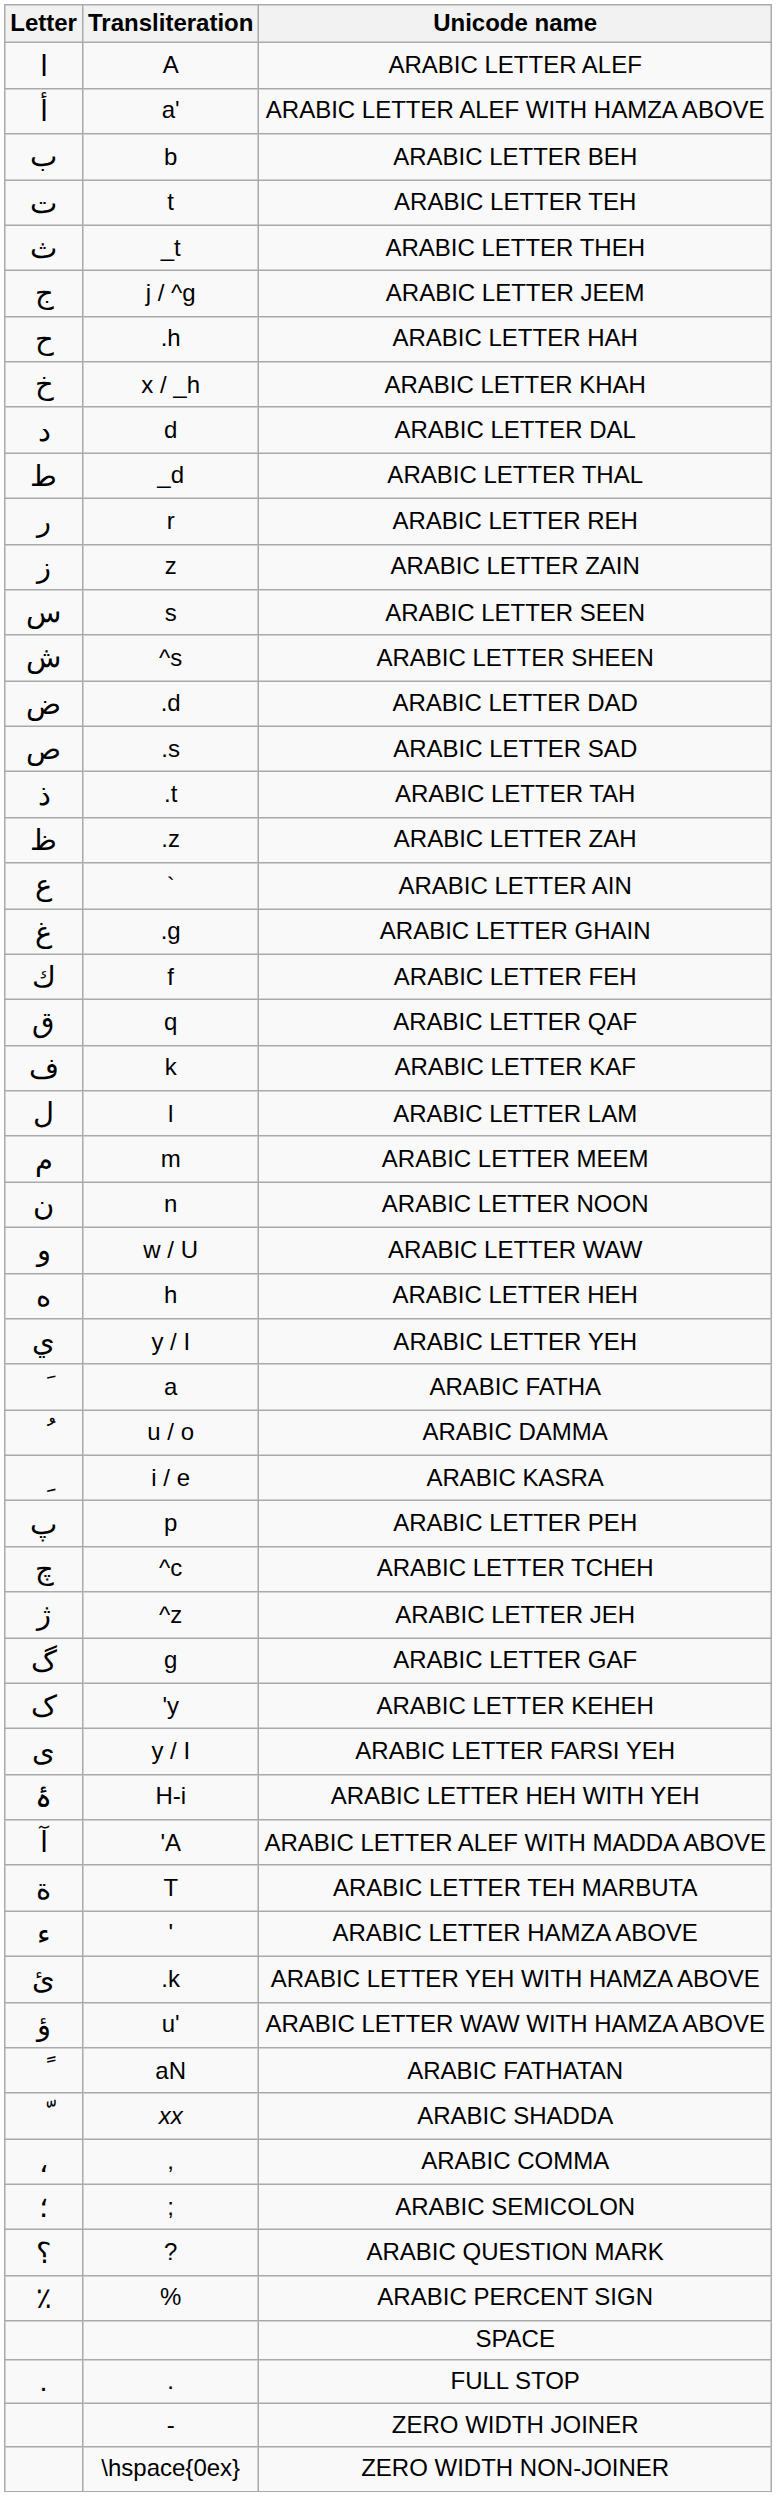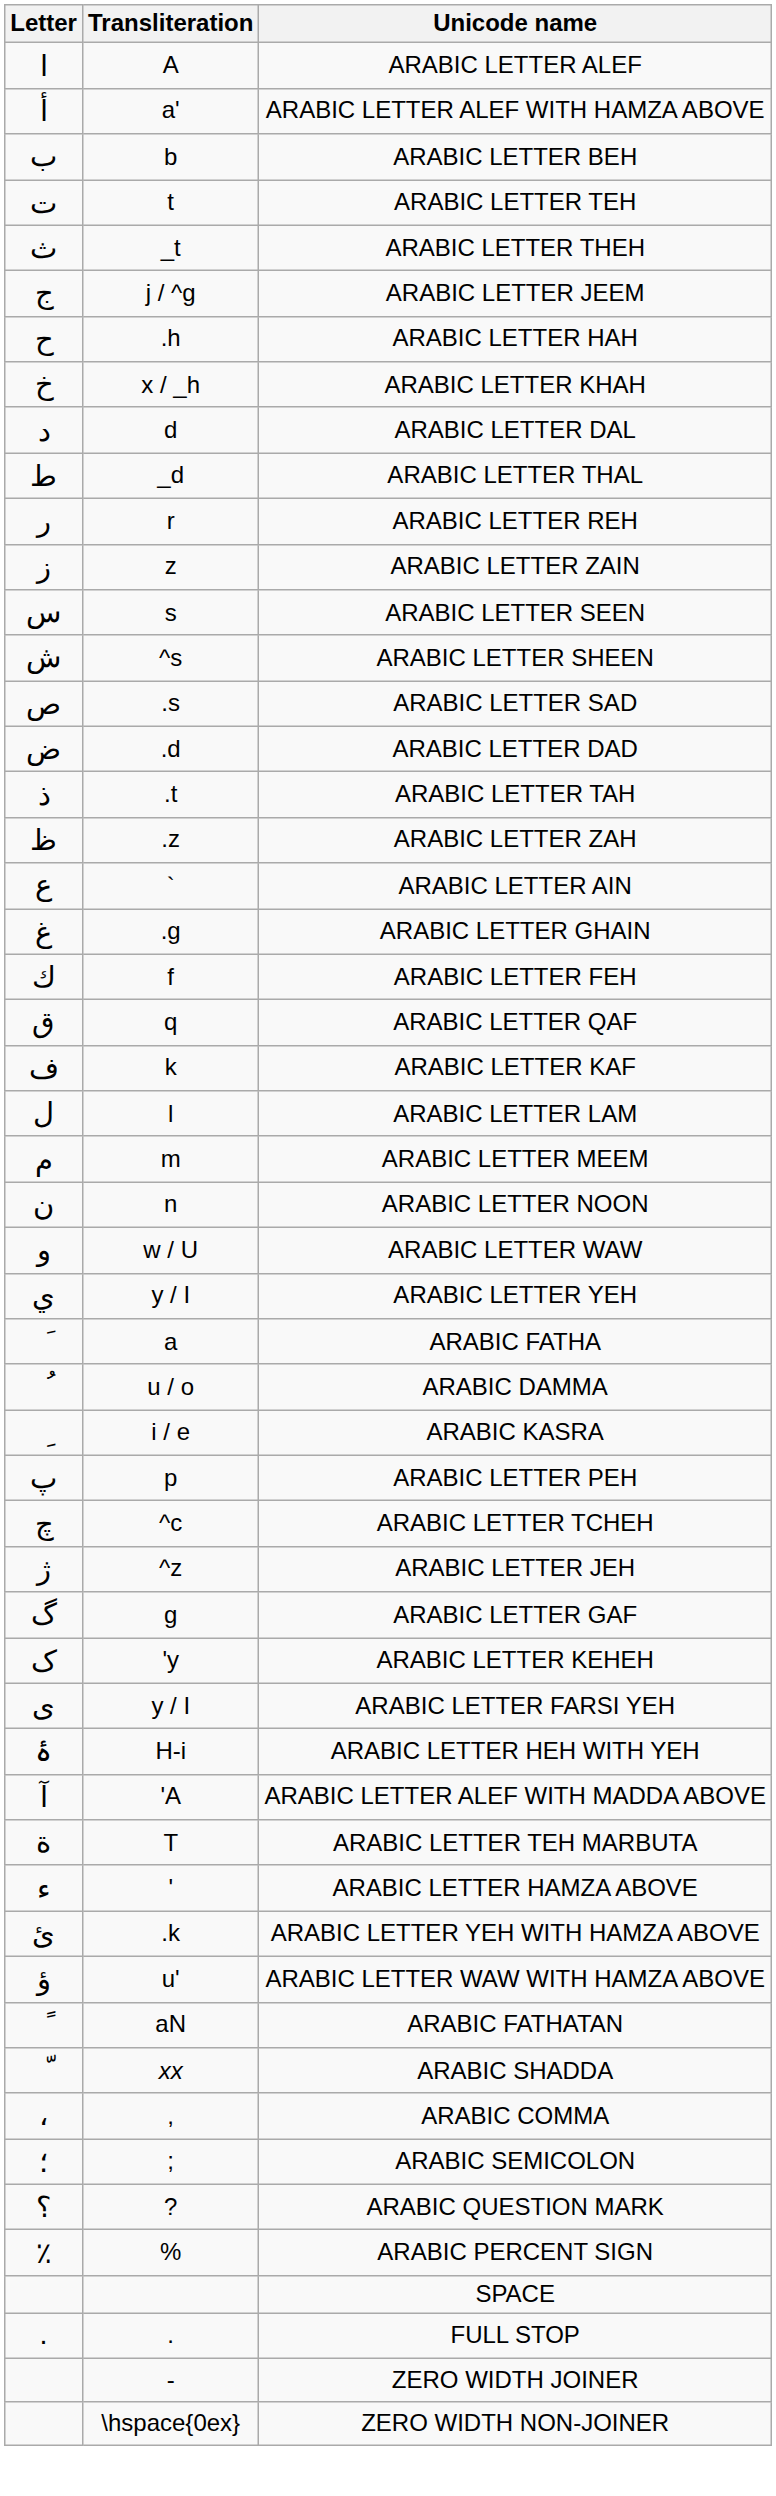rows swapped: (515, 748) <-> (515, 703)
- row: (515, 1295)
